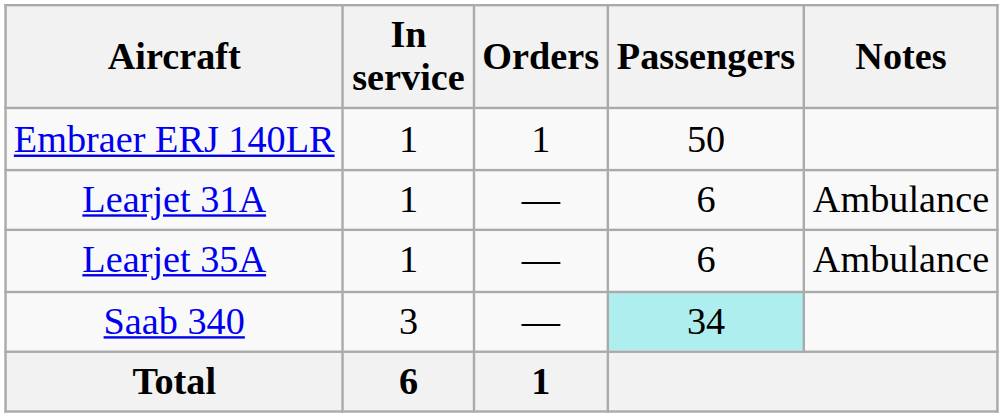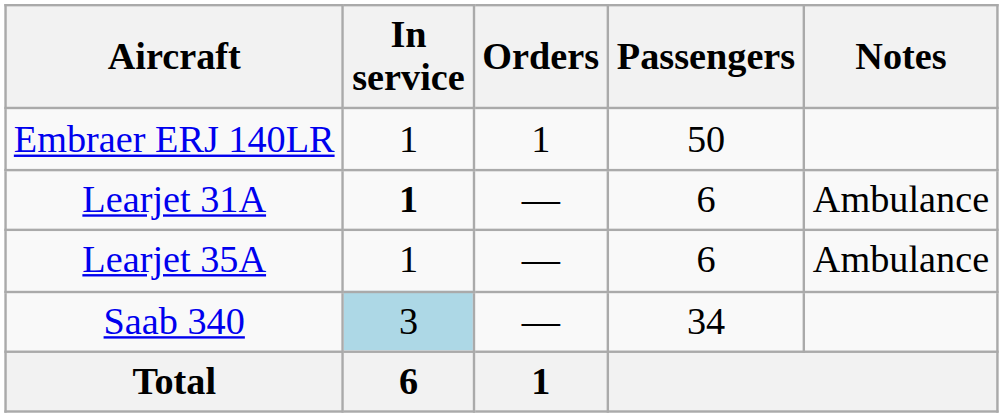(408, 199) normal -> (408, 199) bold
(408, 320) no background -> (408, 320) lightblue background
(706, 320) paleturquoise background -> (706, 320) no background
